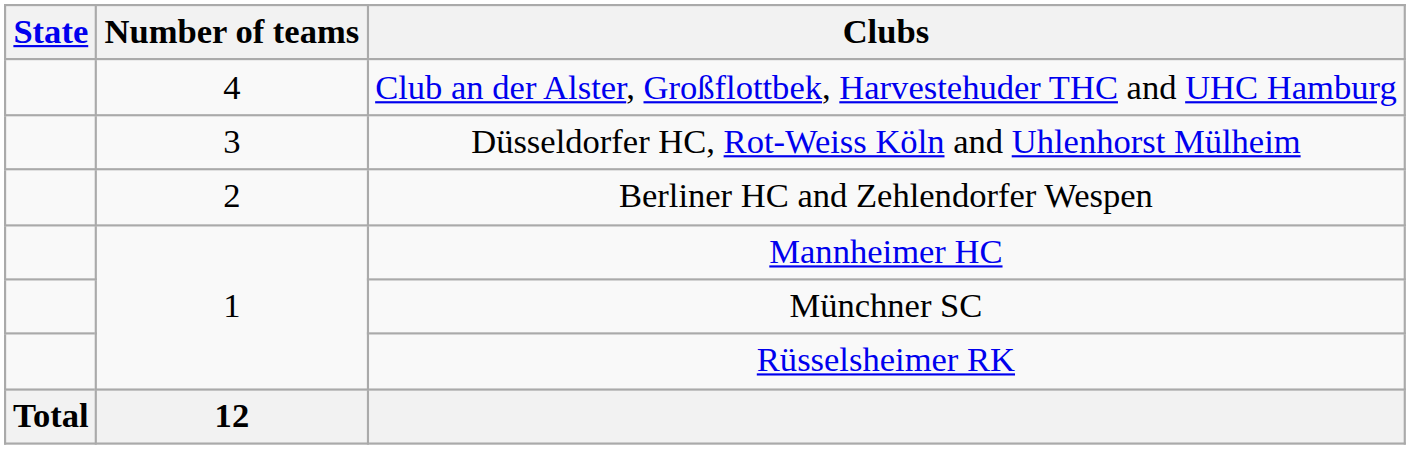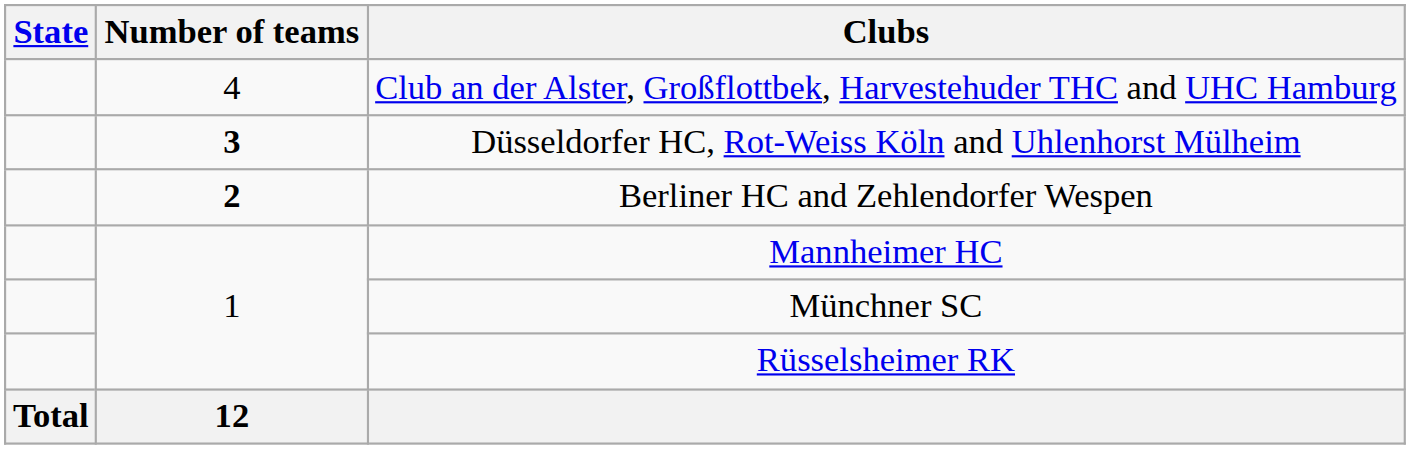(232, 141) normal -> (232, 141) bold
(232, 196) normal -> (232, 196) bold
